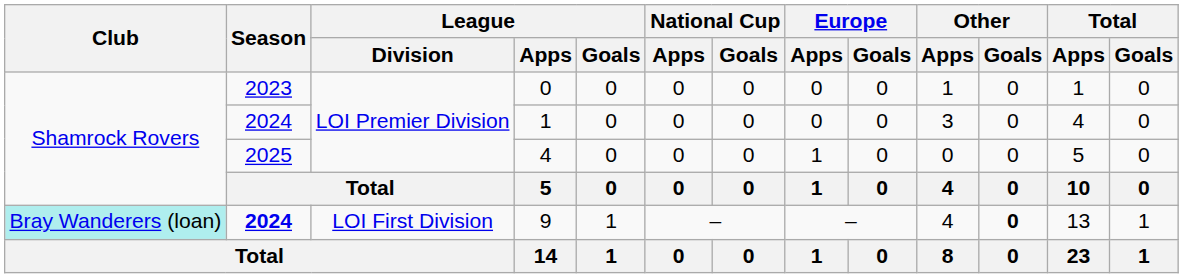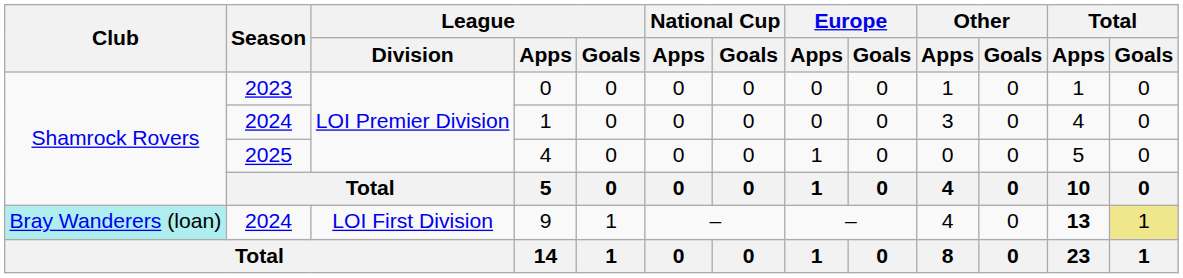(268, 222) bold -> (268, 222) normal
(1013, 222) bold -> (1013, 222) normal
(1078, 222) normal -> (1078, 222) bold
(1144, 222) no background -> (1144, 222) khaki background
